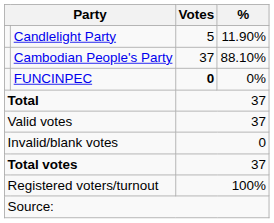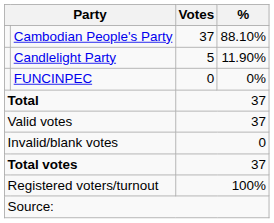rows swapped: (93, 57) <-> (65, 36)
(210, 79) bold -> (210, 79) normal
